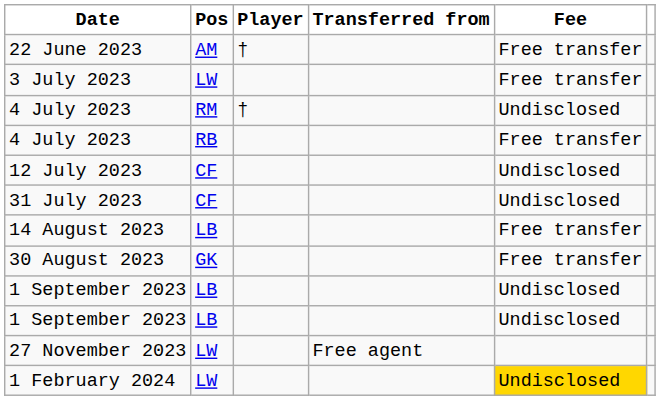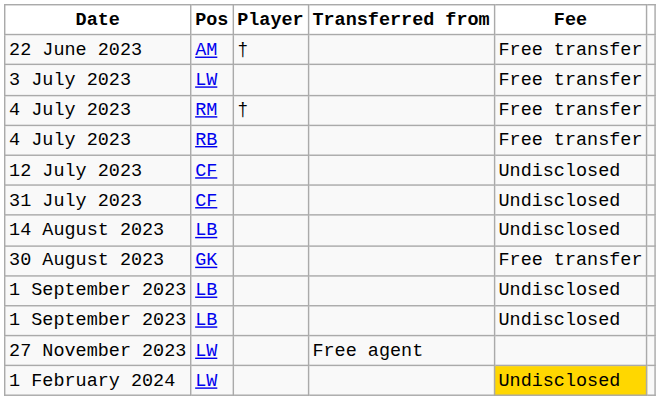(559, 110) Undisclosed -> (570, 110) Free transfer
(570, 230) Free transfer -> (559, 230) Undisclosed
